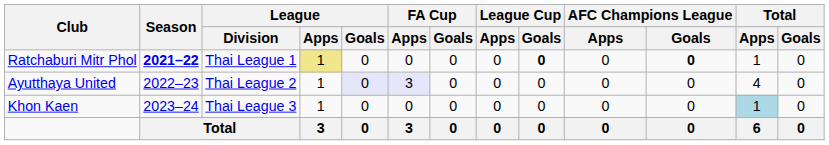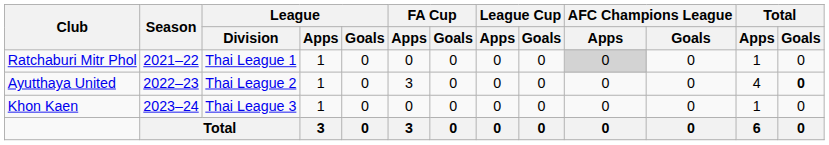(171, 60) bold -> (171, 60) normal
(321, 60) khaki background -> (321, 60) no background
(541, 60) bold -> (541, 60) normal
(605, 60) no background -> (605, 60) lightgrey background
(691, 60) bold -> (691, 60) normal
(365, 83) lavender background -> (365, 83) no background
(409, 83) lavender background -> (409, 83) no background
(801, 83) normal -> (801, 83) bold
(757, 106) lightblue background -> (757, 106) no background
